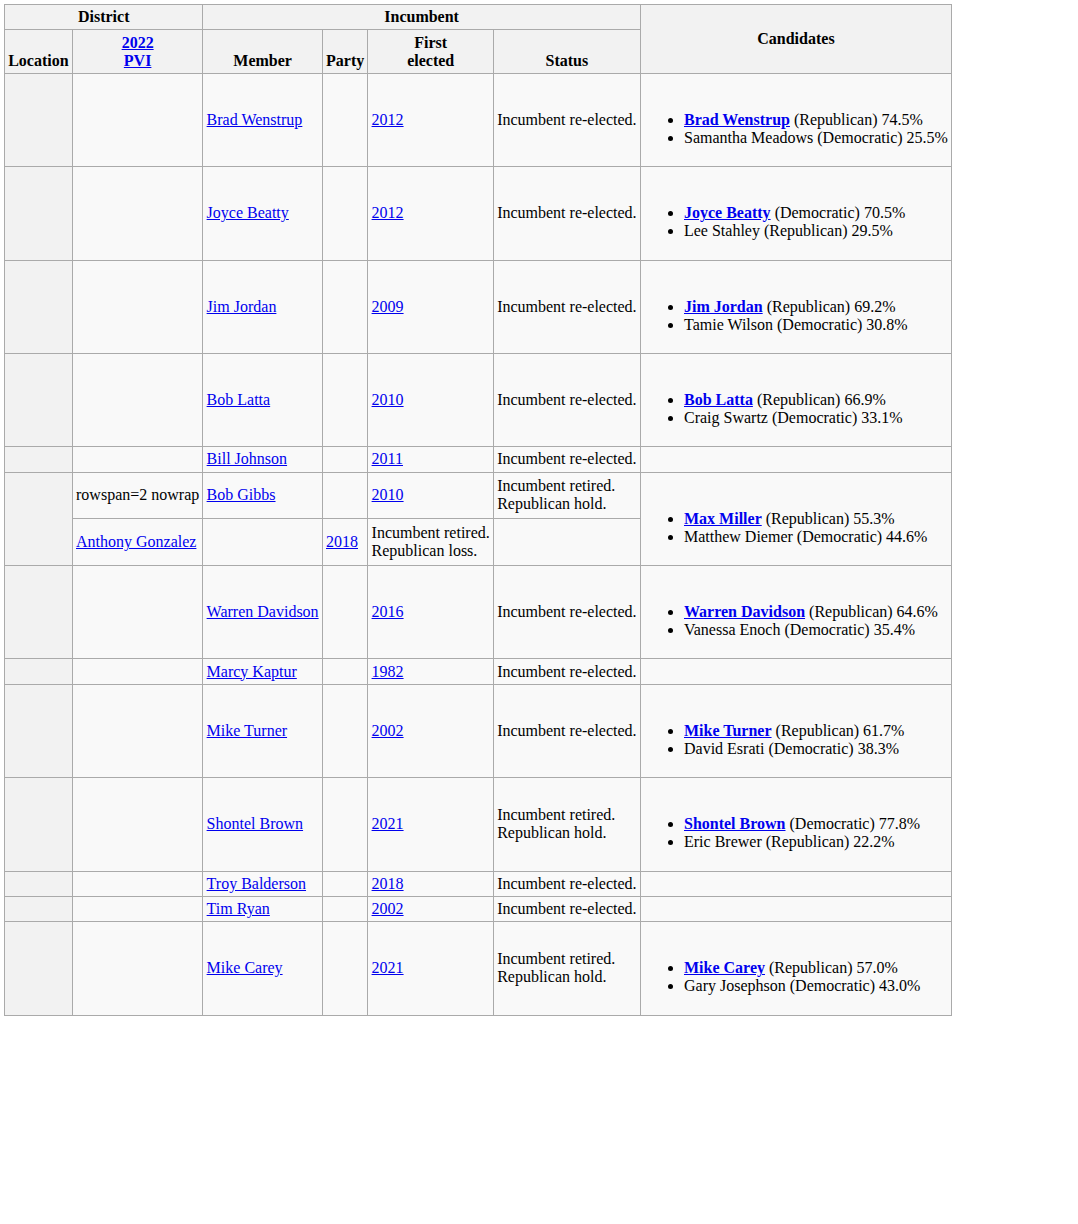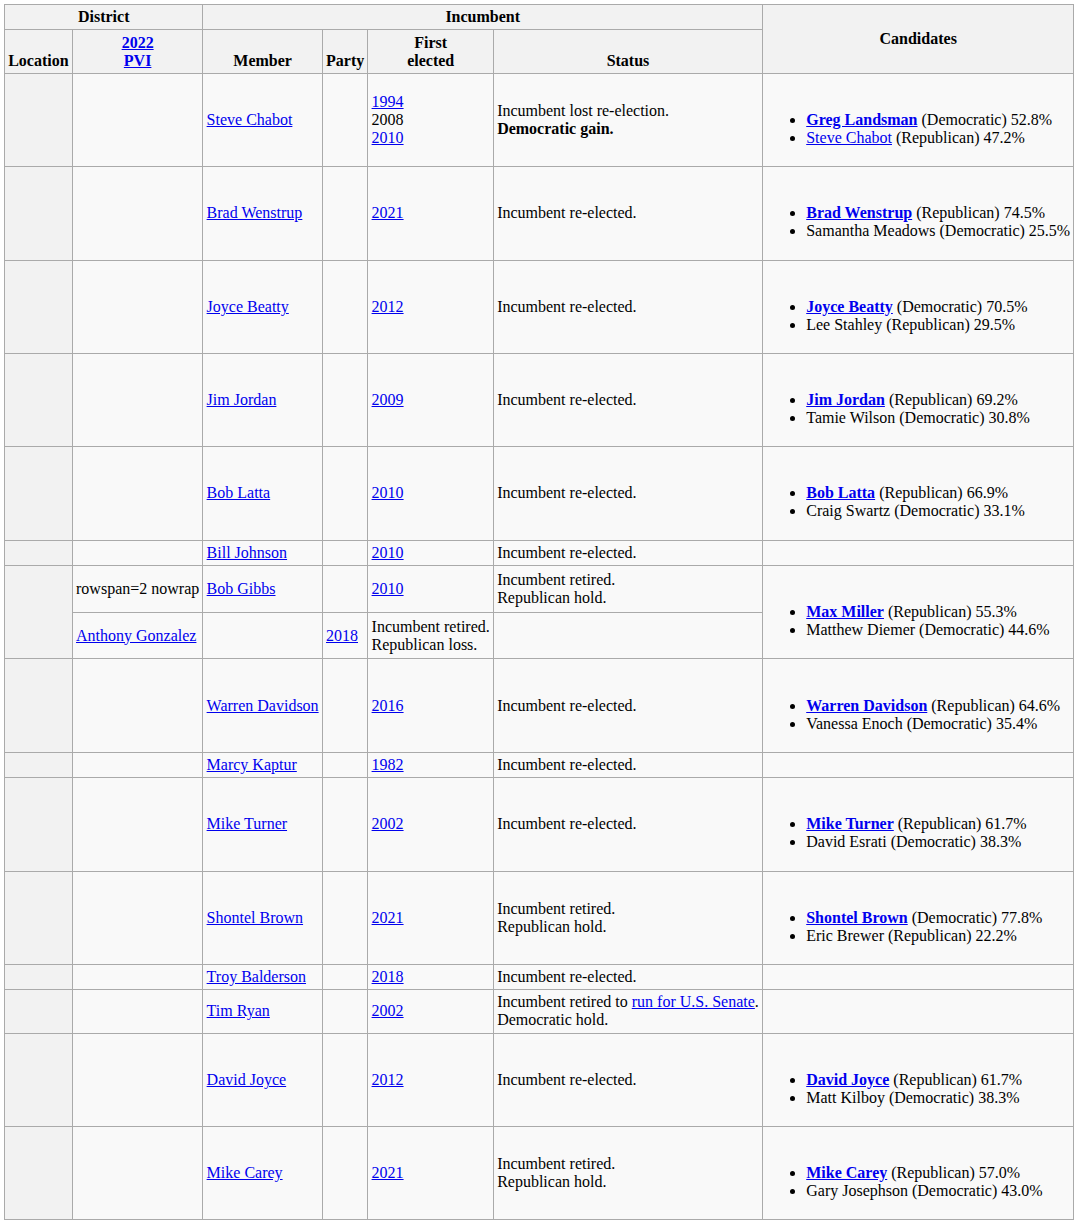+ row: (249, 119)
(388, 119) 2012 -> (388, 213) 2021
(387, 459) 2011 -> (388, 552) 2010
(567, 909) Incumbent re-elected. -> (628, 1011) Incumbent retired to run for U.S. Senate. Democratic hold.
+ row: (246, 1079)
